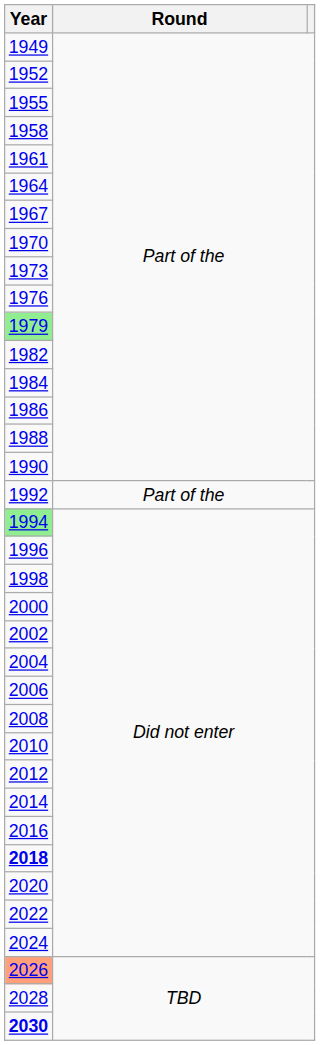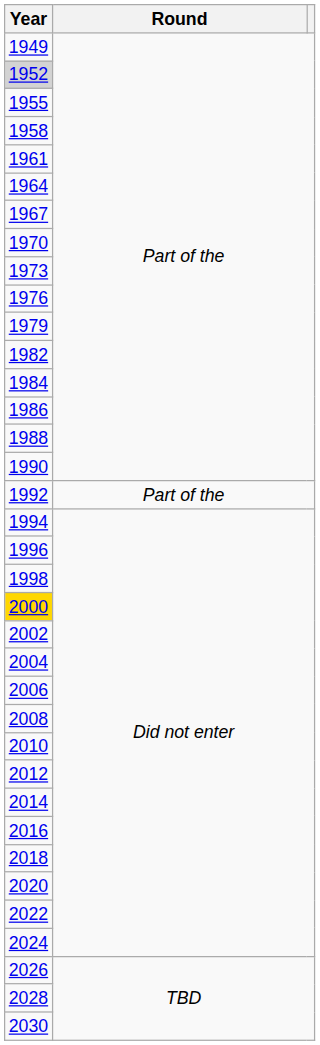(28, 75) no background -> (28, 75) lightgrey background
(28, 327) lightgreen background -> (28, 327) no background
(28, 523) lightgreen background -> (28, 523) no background
(28, 607) no background -> (28, 607) gold background
(28, 858) bold -> (28, 858) normal
(28, 970) lightsalmon background -> (28, 970) no background
(28, 1026) bold -> (28, 1026) normal
